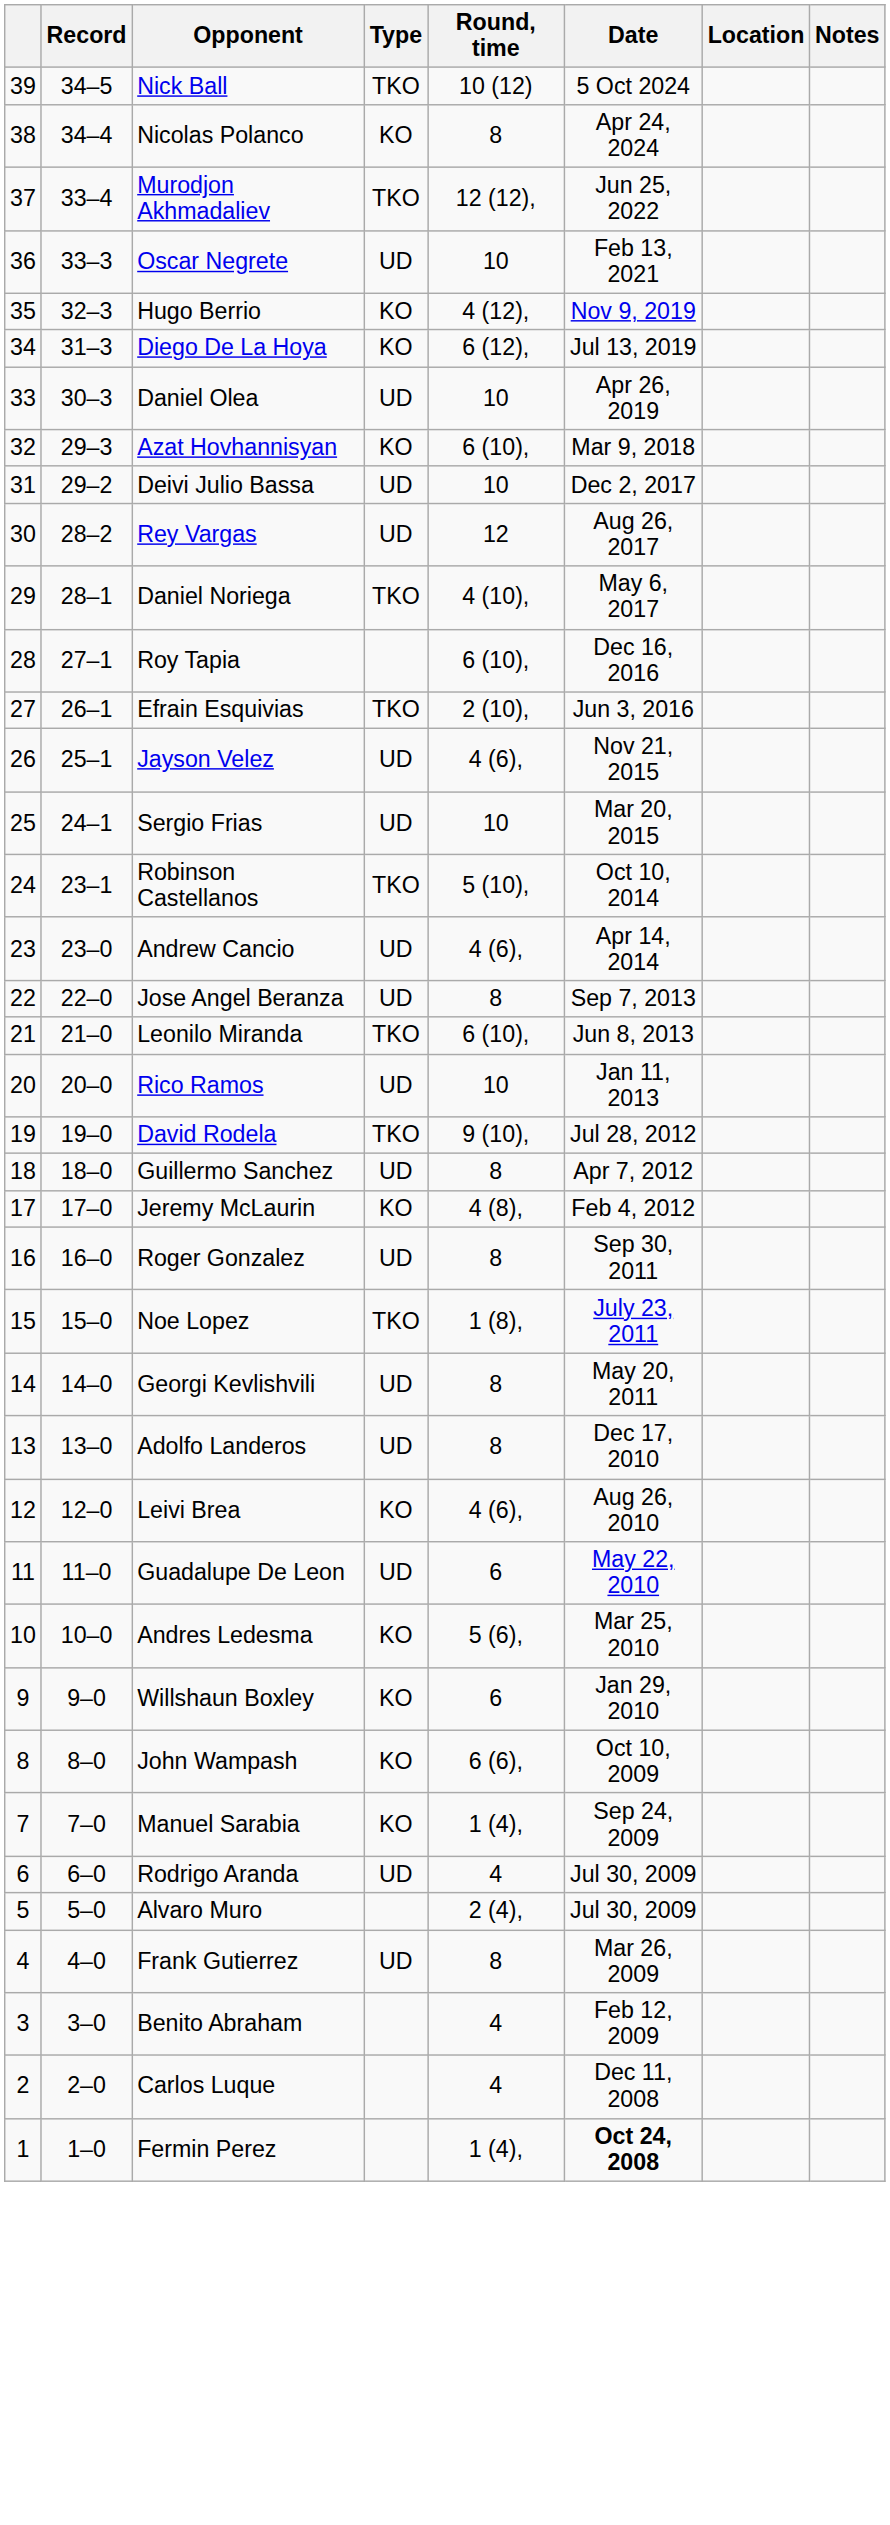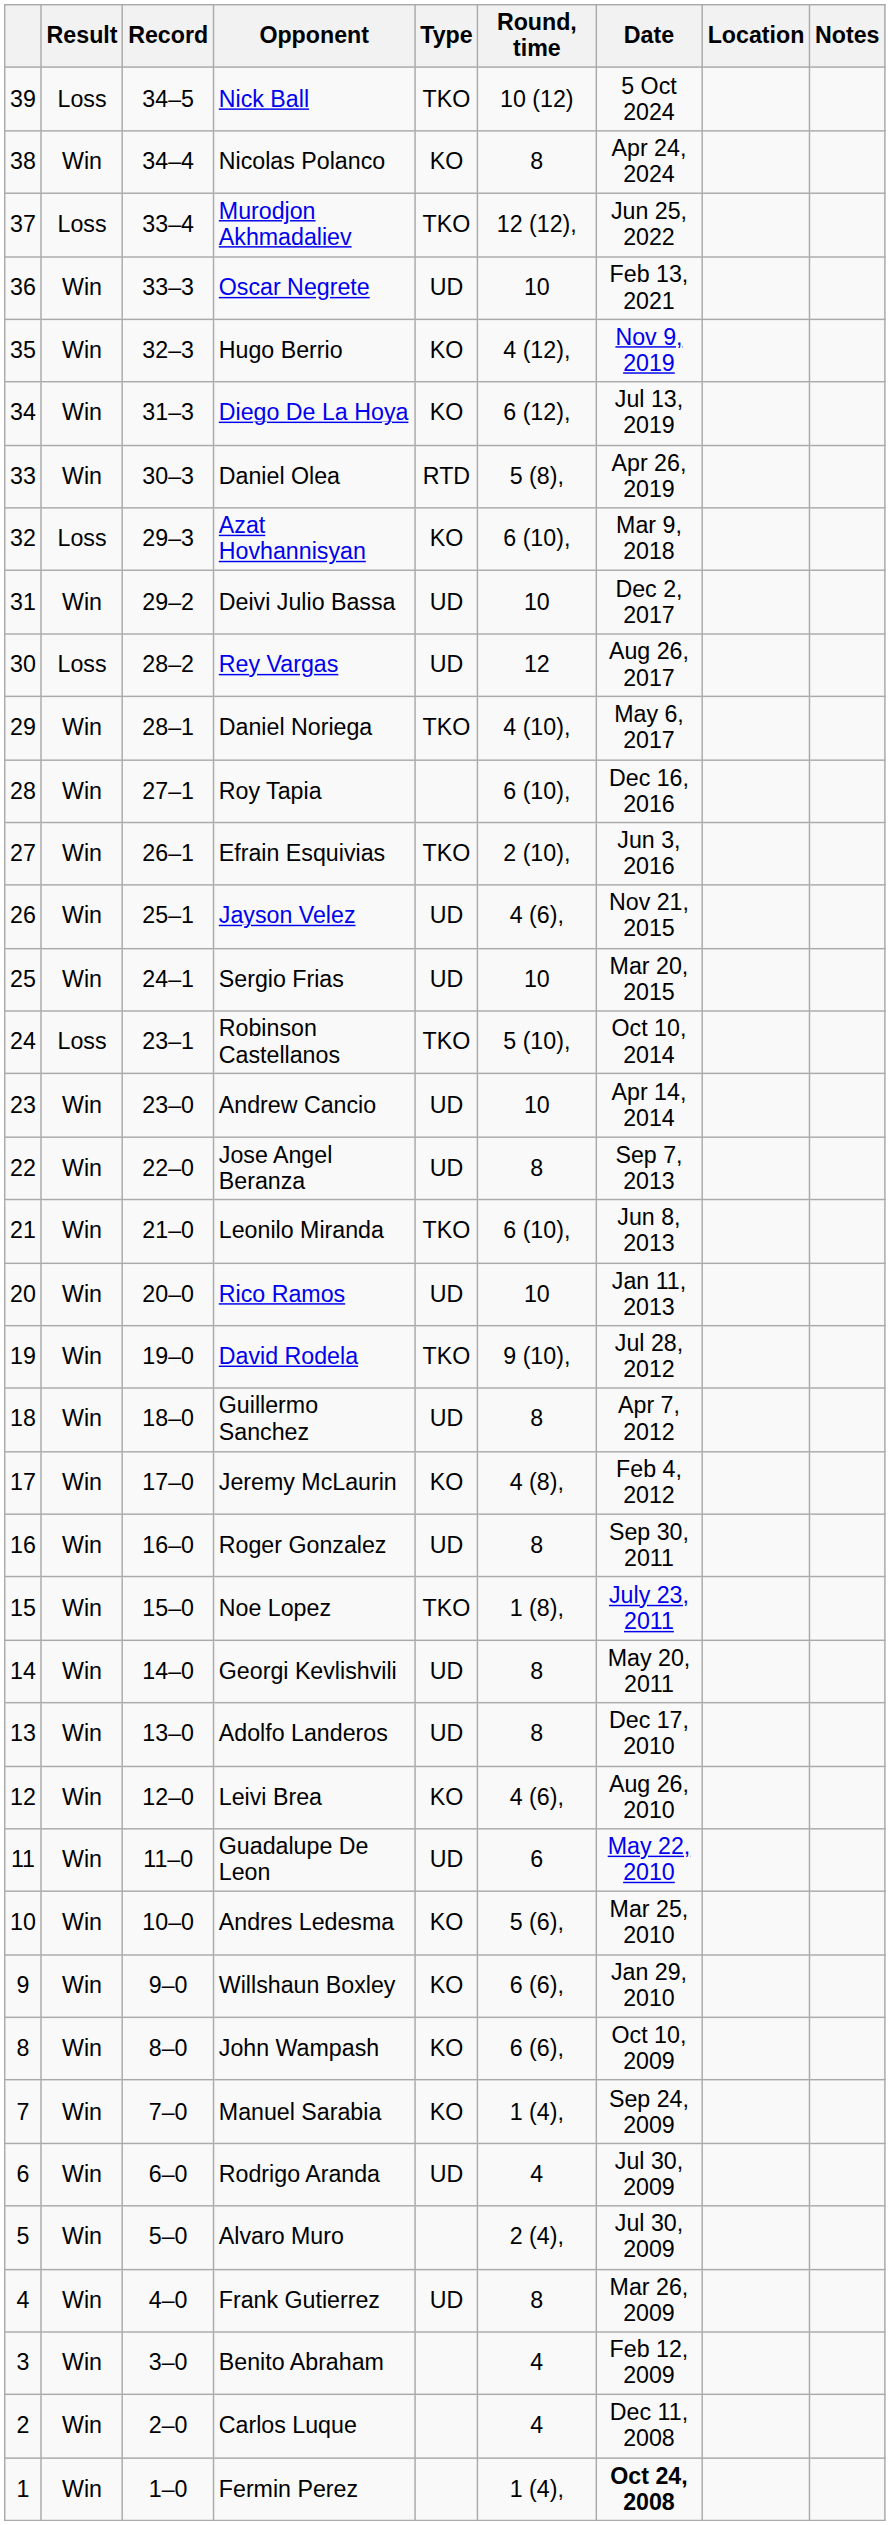+ column: (82, 35)
(396, 397) UD -> (446, 476) RTD
(496, 397) 10 -> (537, 476) 5 (8),
(496, 948) 4 (6), -> (537, 1105) 10
(496, 1698) 6 -> (537, 1985) 6 (6),
